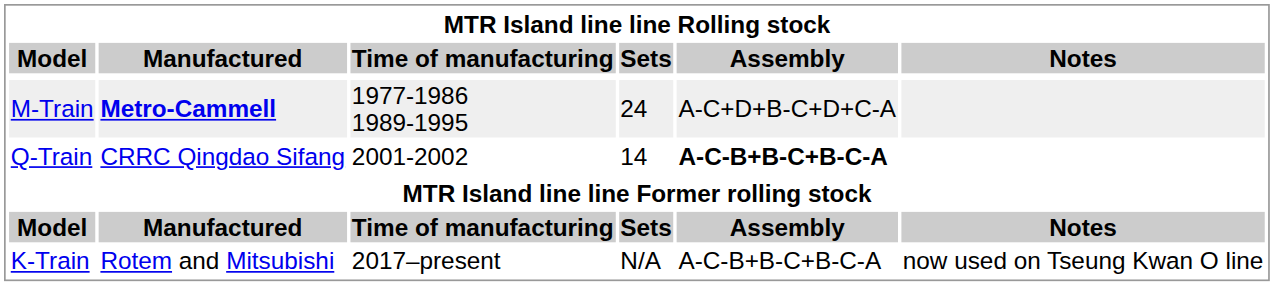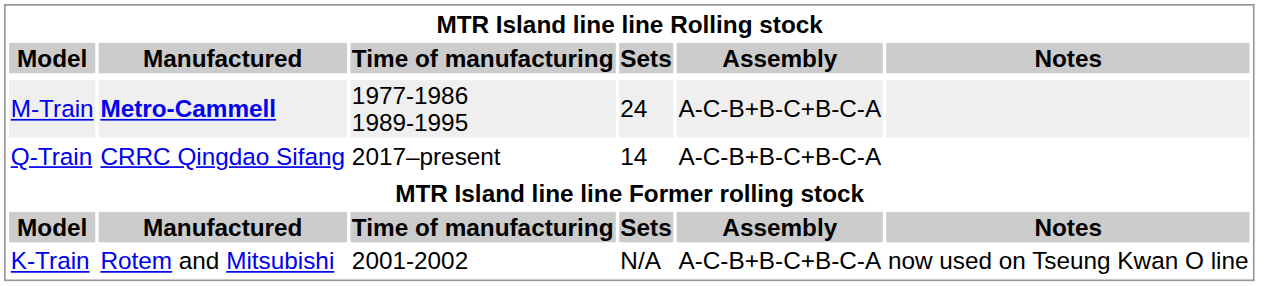(787, 109) A-C+D+B-C+D+C-A -> (780, 109) A-C-B+B-C+B-C-A
(410, 156) 2001-2002 -> (426, 156) 2017–present
(783, 156) bold -> (780, 156) normal
(426, 261) 2017–present -> (410, 261) 2001-2002
